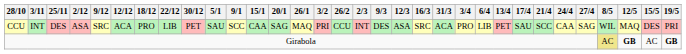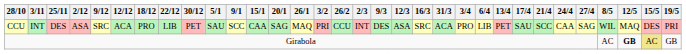(607, 41) khaki background -> (607, 41) no background
(652, 41) no background -> (652, 41) khaki background
(671, 41) bold -> (671, 41) normal
